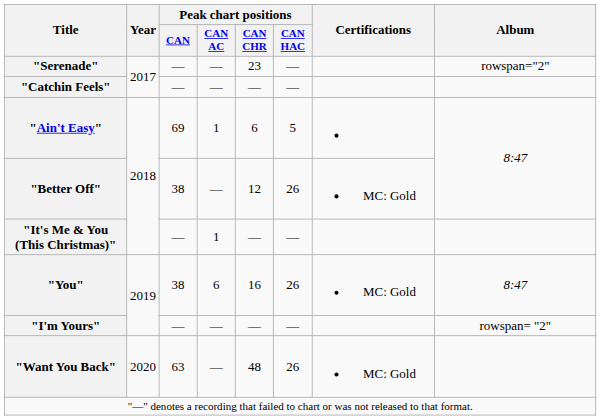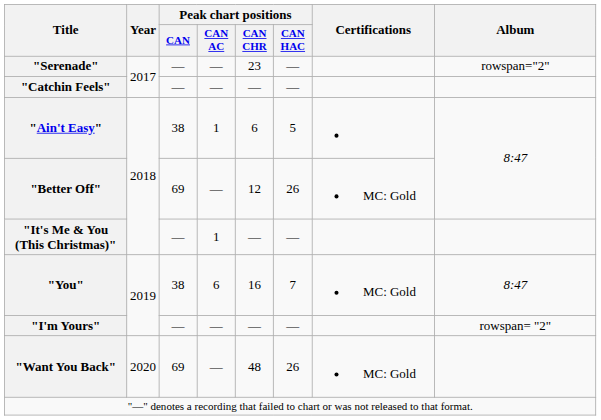(178, 127) 69 -> (178, 127) 38
(178, 188) 38 -> (178, 188) 69
(293, 285) 26 -> (293, 285) 7
(178, 366) 63 -> (178, 366) 69
